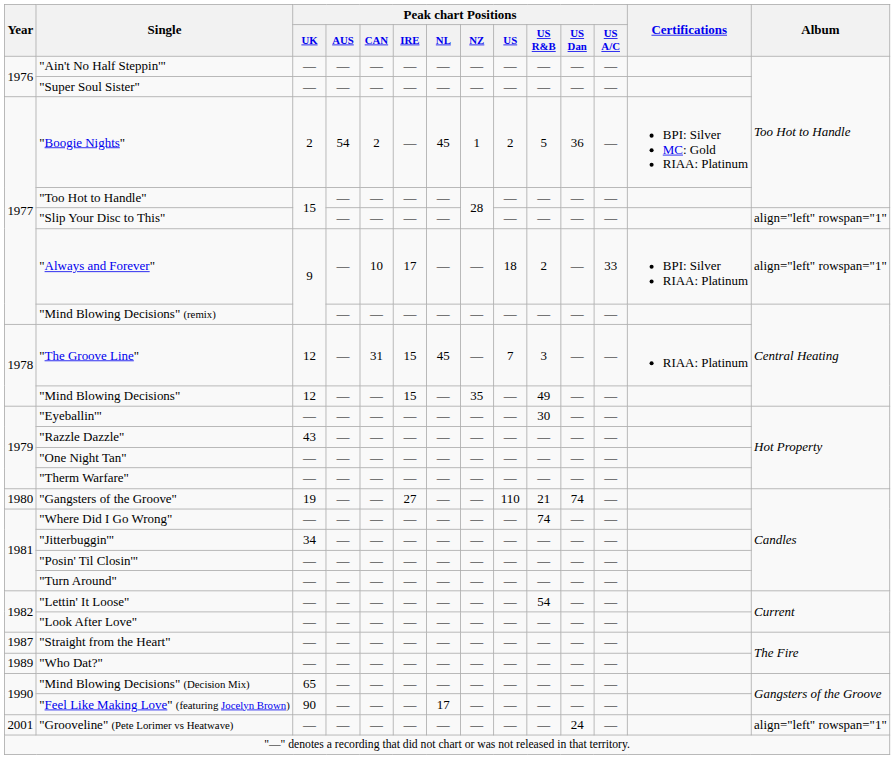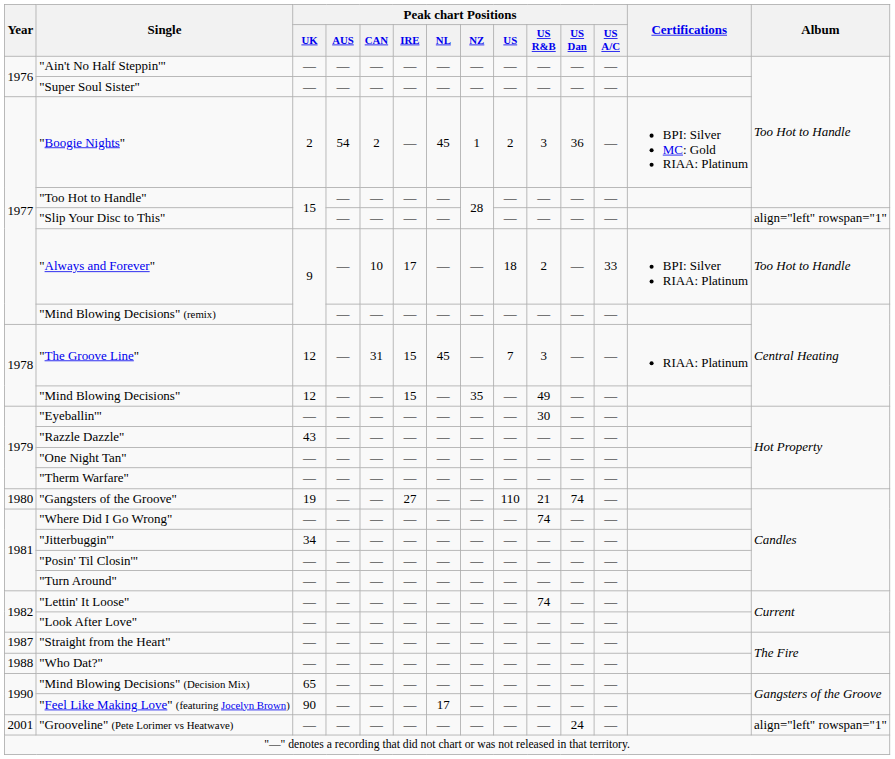(544, 142) 5 -> (544, 142) 3
(820, 266) align="left" rowspan="1" -> (802, 266) Too Hot to Handle
(544, 601) 54 -> (544, 601) 74
(20, 663) 1989 -> (20, 663) 1988
